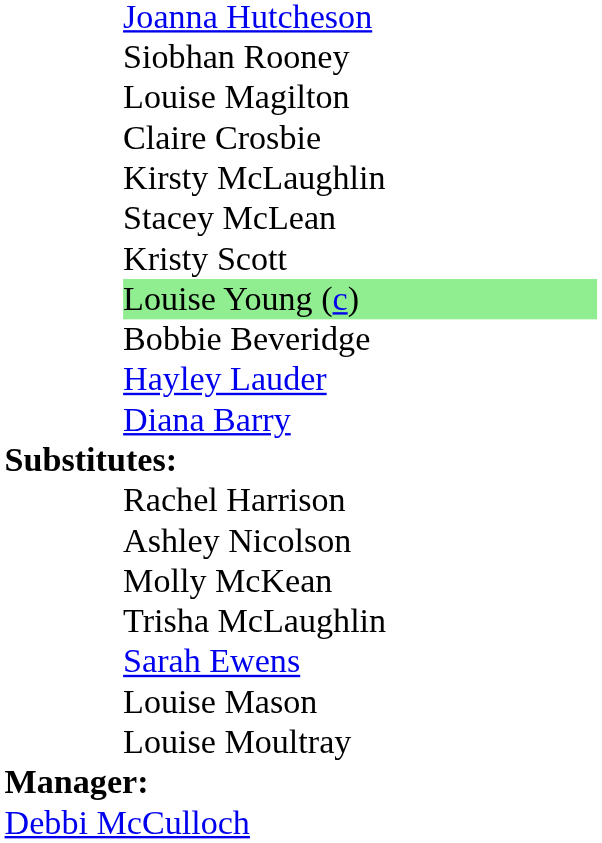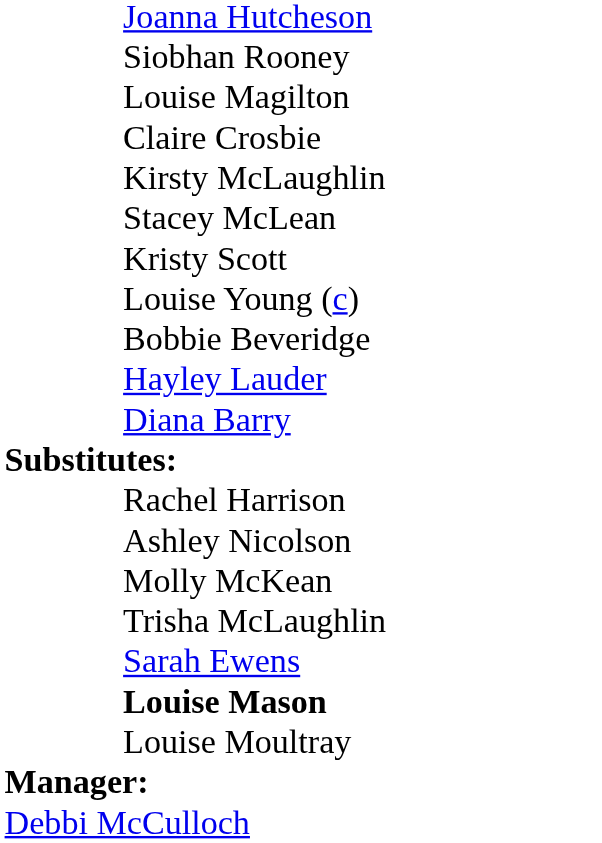(241, 298) lightgreen background -> (241, 298) no background
(220, 701) normal -> (225, 701) bold
